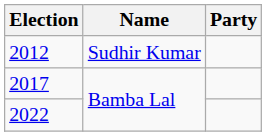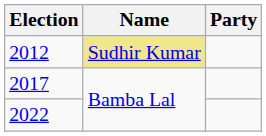(144, 51) no background -> (144, 51) khaki background
